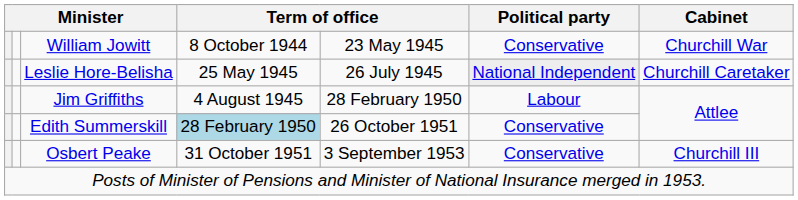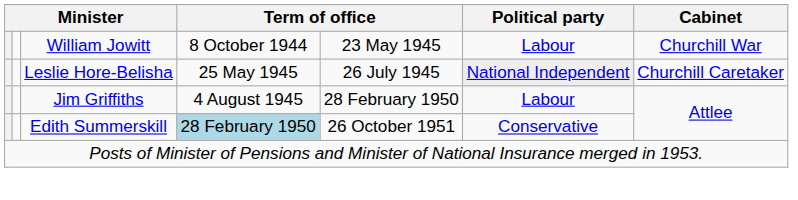(554, 45) Conservative -> (548, 45) Labour
- row: (98, 153)
